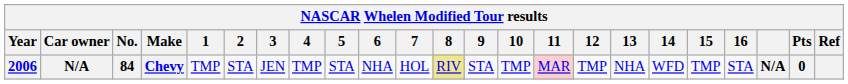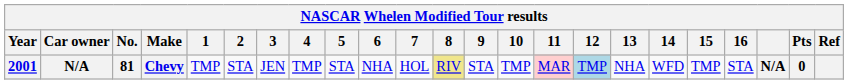(22, 66) 2006 -> (22, 66) 2001
(127, 66) 84 -> (127, 66) 81
(592, 66) no background -> (592, 66) lightblue background
